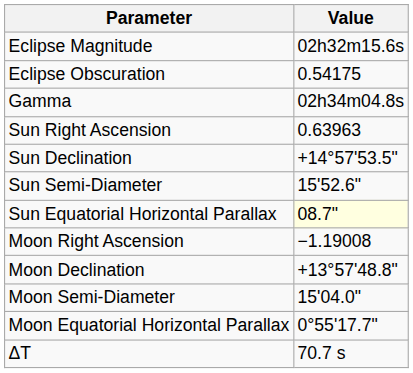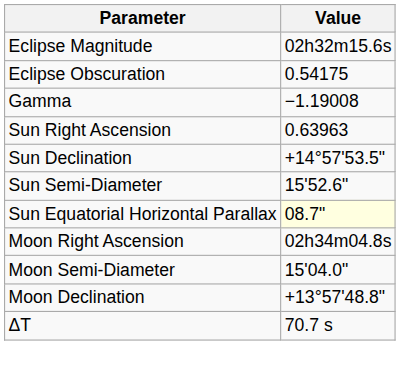(351, 102) 02h34m04.8s -> (322, 102) −1.19008
(334, 241) −1.19008 -> (338, 241) 02h34m04.8s
rows swapped: (77, 269) <-> (92, 297)
- row: (149, 325)
